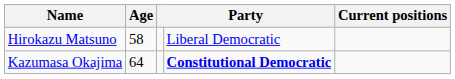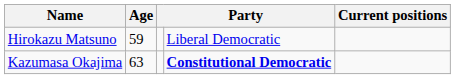(136, 39) 58 -> (136, 39) 59
(136, 62) 64 -> (136, 62) 63
